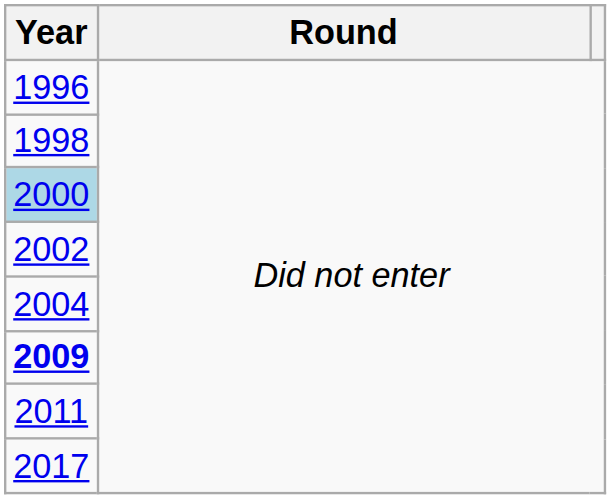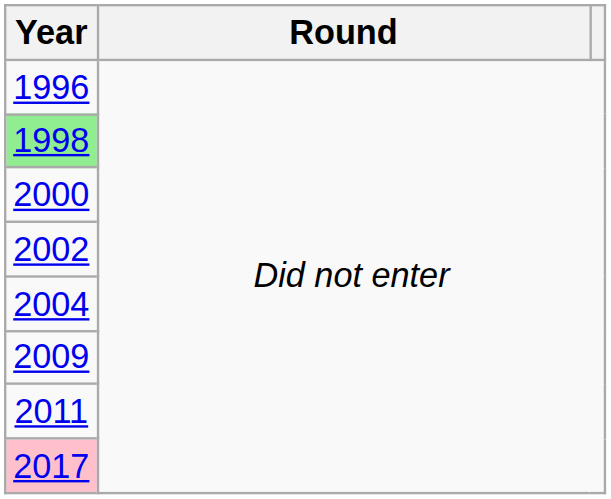(51, 141) no background -> (51, 141) lightgreen background
(51, 195) lightblue background -> (51, 195) no background
(51, 358) bold -> (51, 358) normal
(51, 466) no background -> (51, 466) pink background
